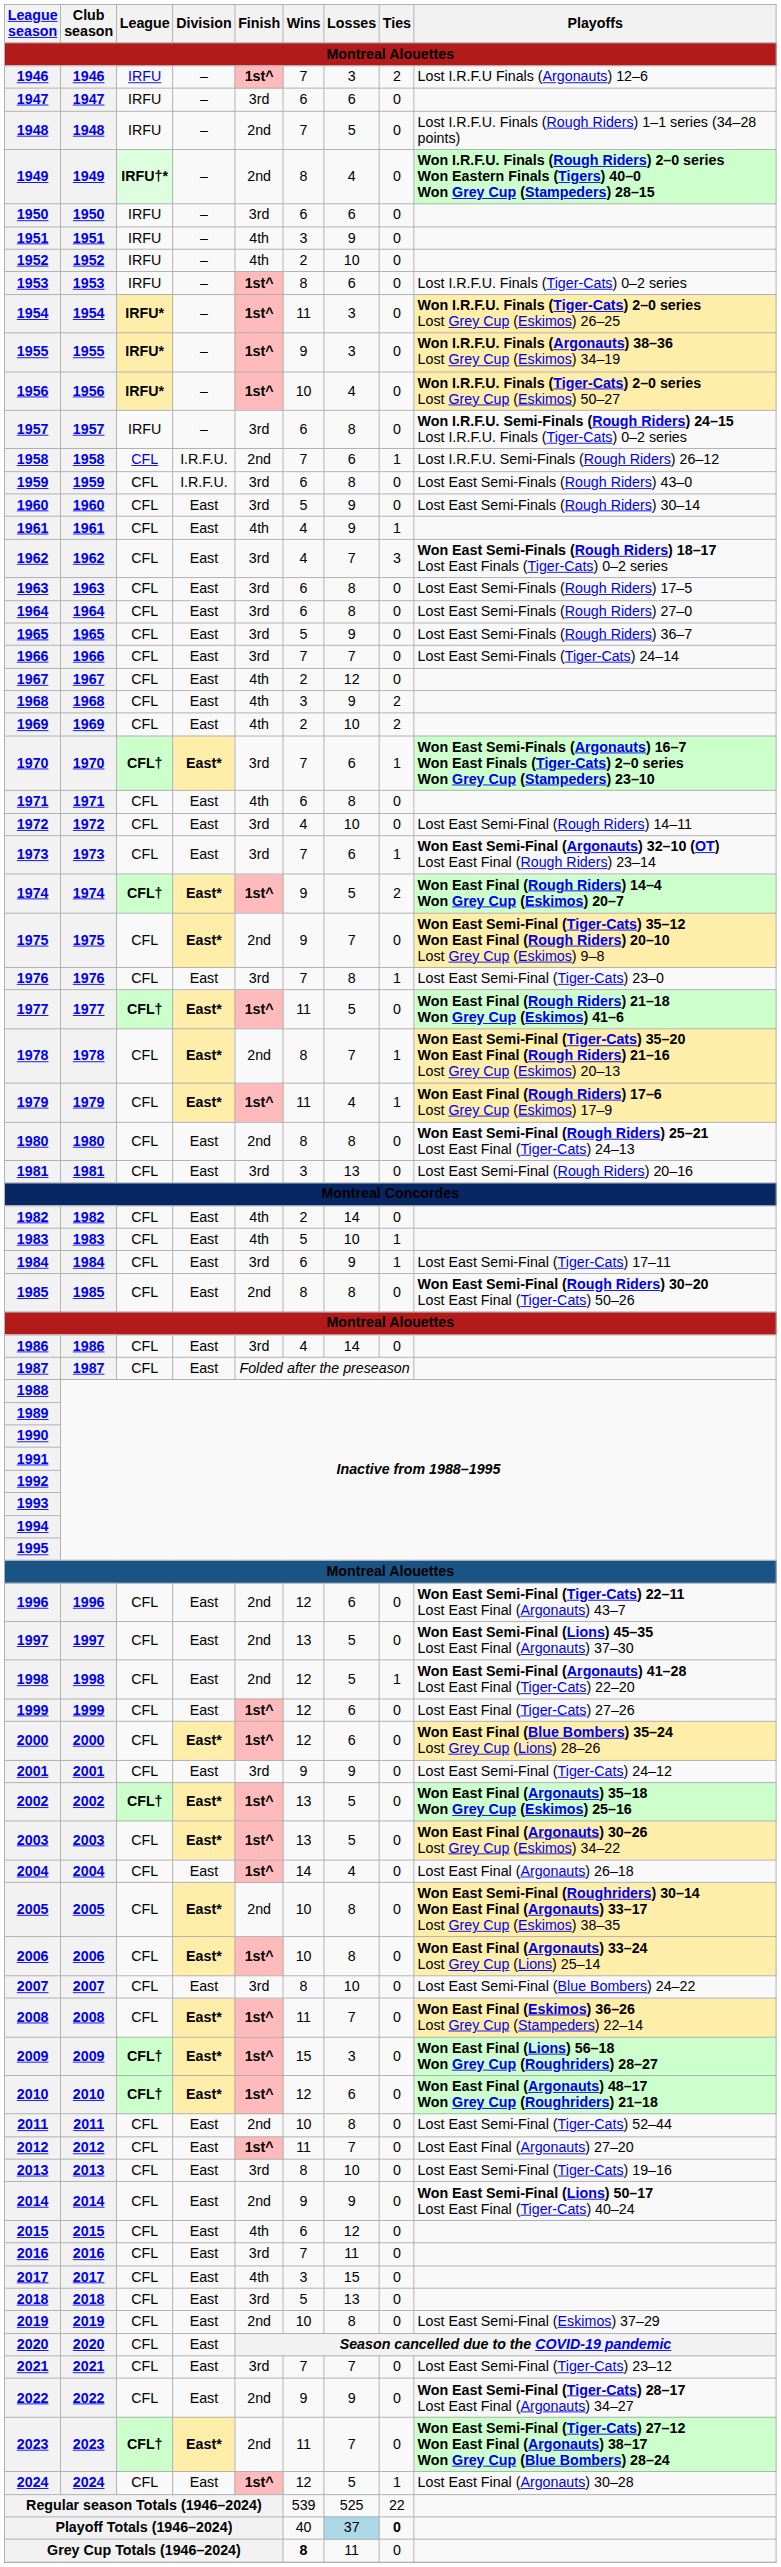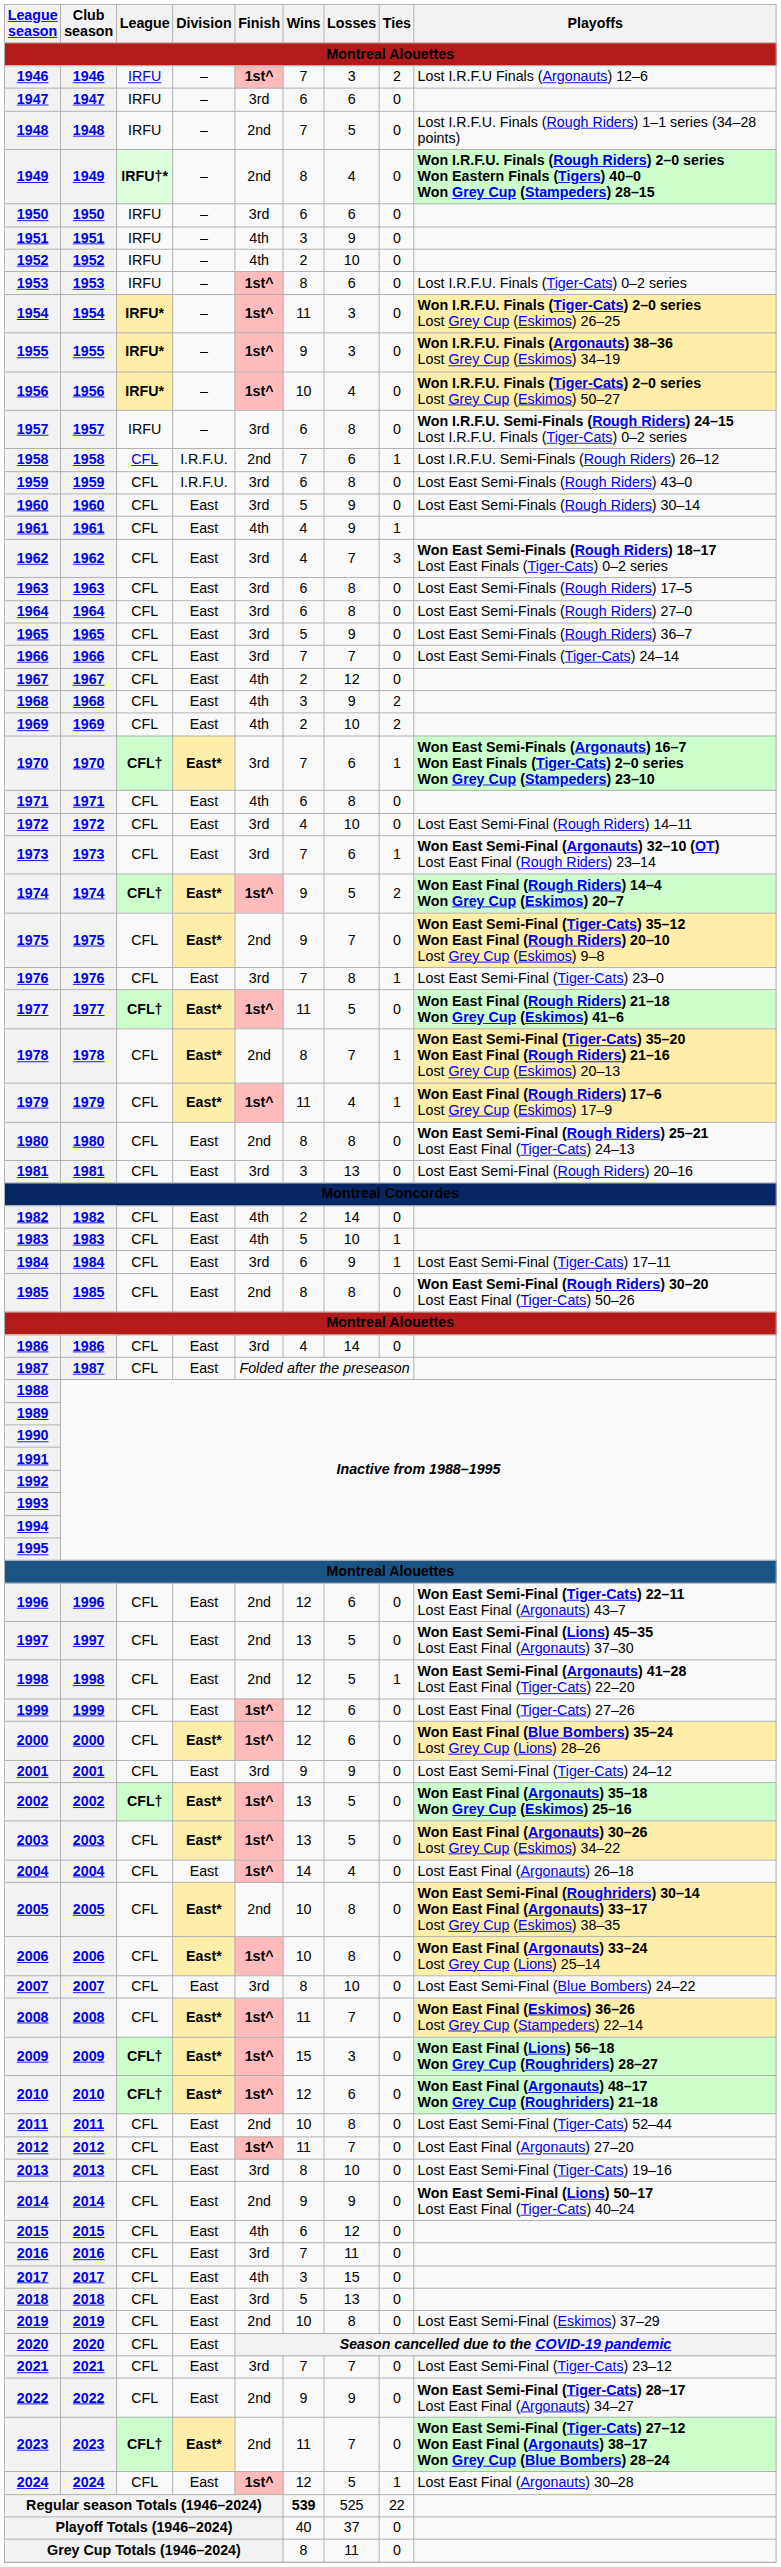(304, 2505) normal -> (304, 2505) bold
(352, 2528) lightblue background -> (352, 2528) no background
(397, 2528) bold -> (397, 2528) normal
(304, 2550) bold -> (304, 2550) normal
